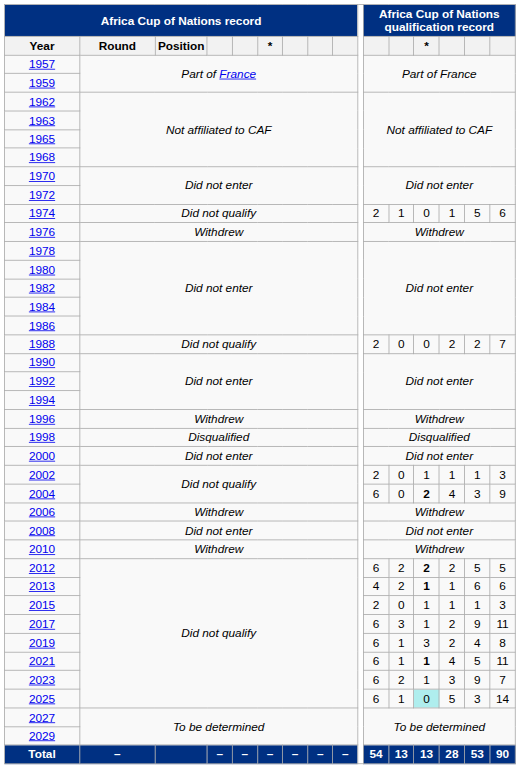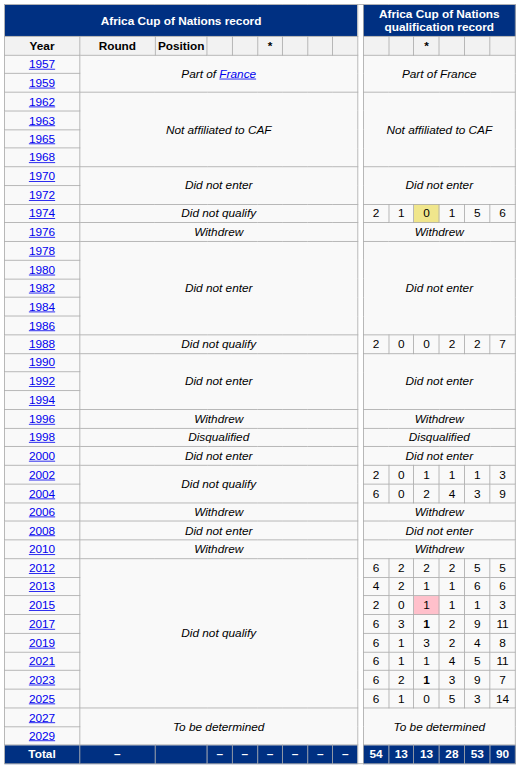(427, 214) no background -> (427, 214) khaki background
(427, 494) bold -> (427, 494) normal
(427, 568) bold -> (427, 568) normal
(427, 587) bold -> (427, 587) normal
(427, 606) no background -> (427, 606) pink background
(427, 624) normal -> (427, 624) bold
(427, 662) bold -> (427, 662) normal
(427, 680) normal -> (427, 680) bold
(427, 699) paleturquoise background -> (427, 699) no background
